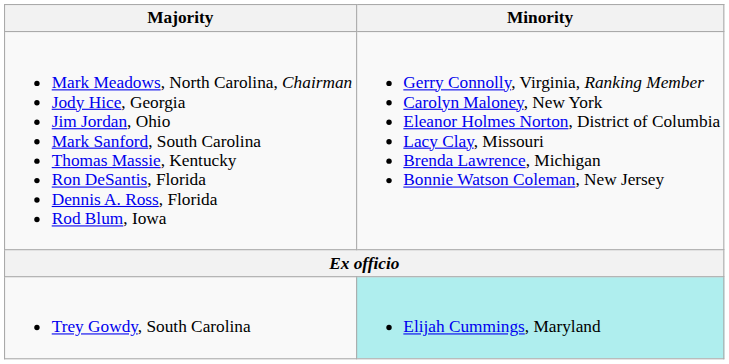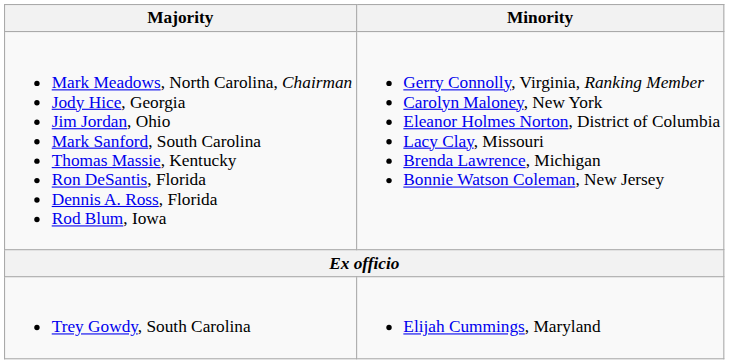(540, 327) paleturquoise background -> (540, 327) no background
